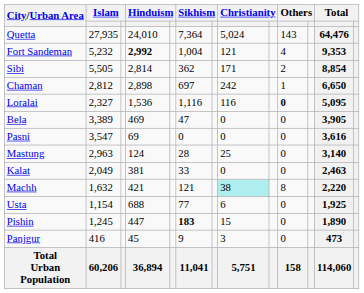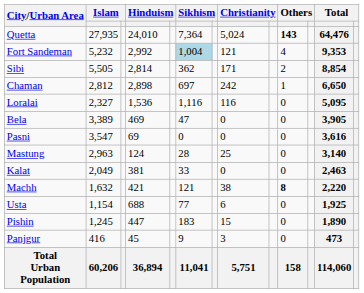(289, 34) normal -> (289, 34) bold
(140, 51) bold -> (140, 51) normal
(190, 51) no background -> (190, 51) lightblue background
(283, 102) bold -> (283, 102) normal
(226, 187) paleturquoise background -> (226, 187) no background
(283, 187) normal -> (283, 187) bold
(186, 221) bold -> (186, 221) normal
